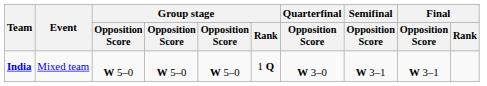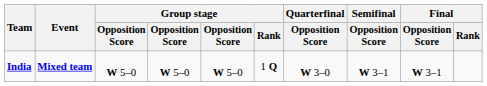(63, 66) normal -> (65, 66) bold
